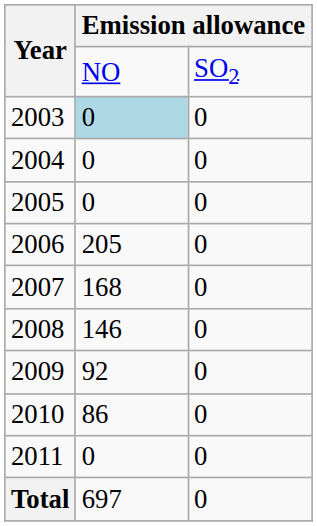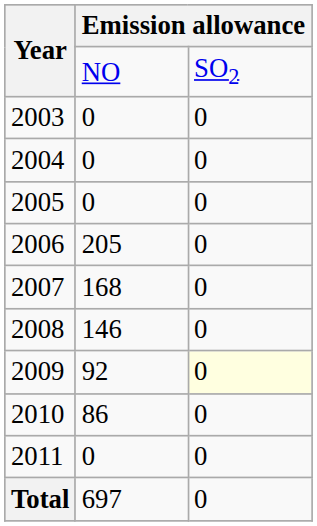(88, 117) lightblue background -> (88, 117) no background
(201, 371) no background -> (201, 371) lightyellow background
